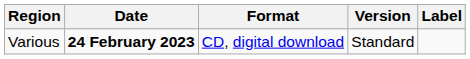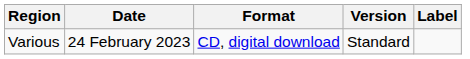(131, 41) bold -> (129, 41) normal
